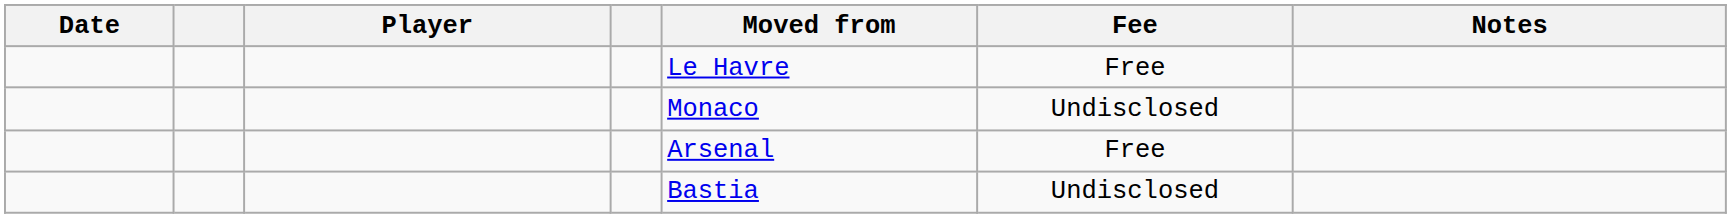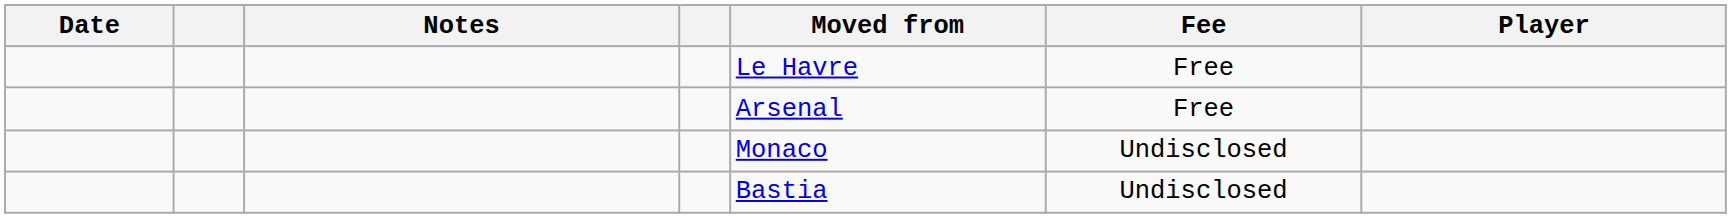columns swapped: (427, 26) <-> (1510, 26)
(713, 109) Monaco -> (789, 109) Arsenal
(1135, 109) Undisclosed -> (1204, 109) Free
(721, 150) Arsenal -> (782, 150) Monaco
(1135, 150) Free -> (1204, 150) Undisclosed
